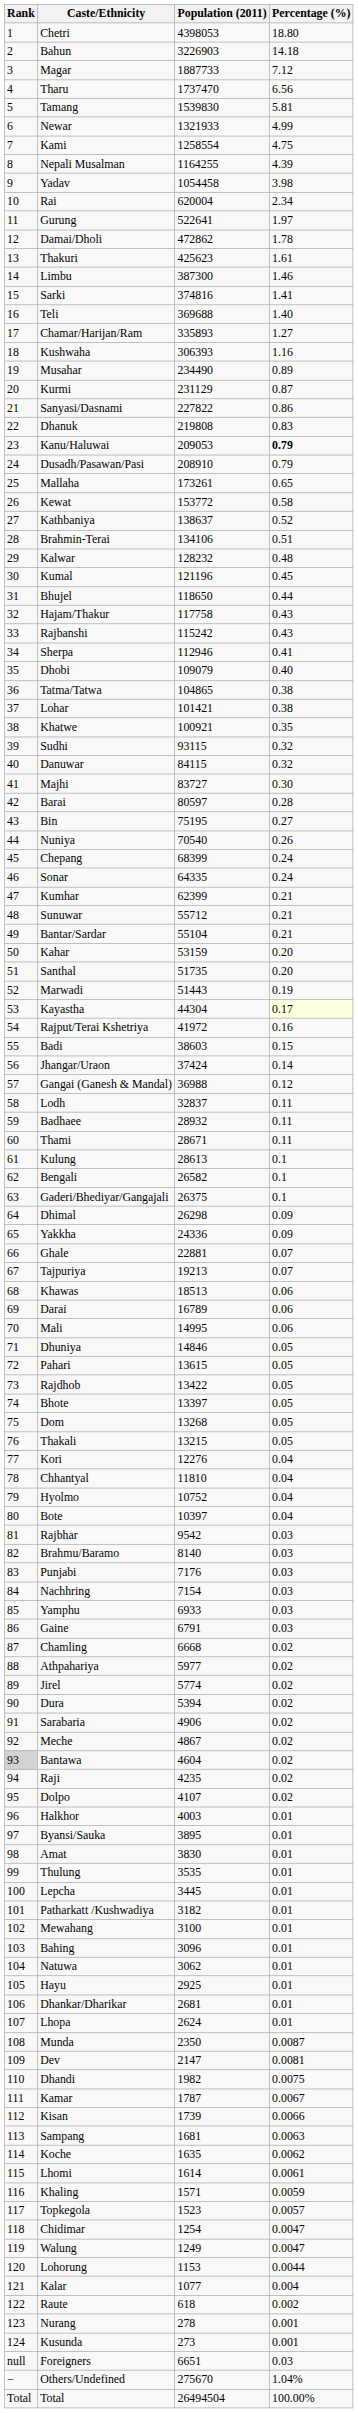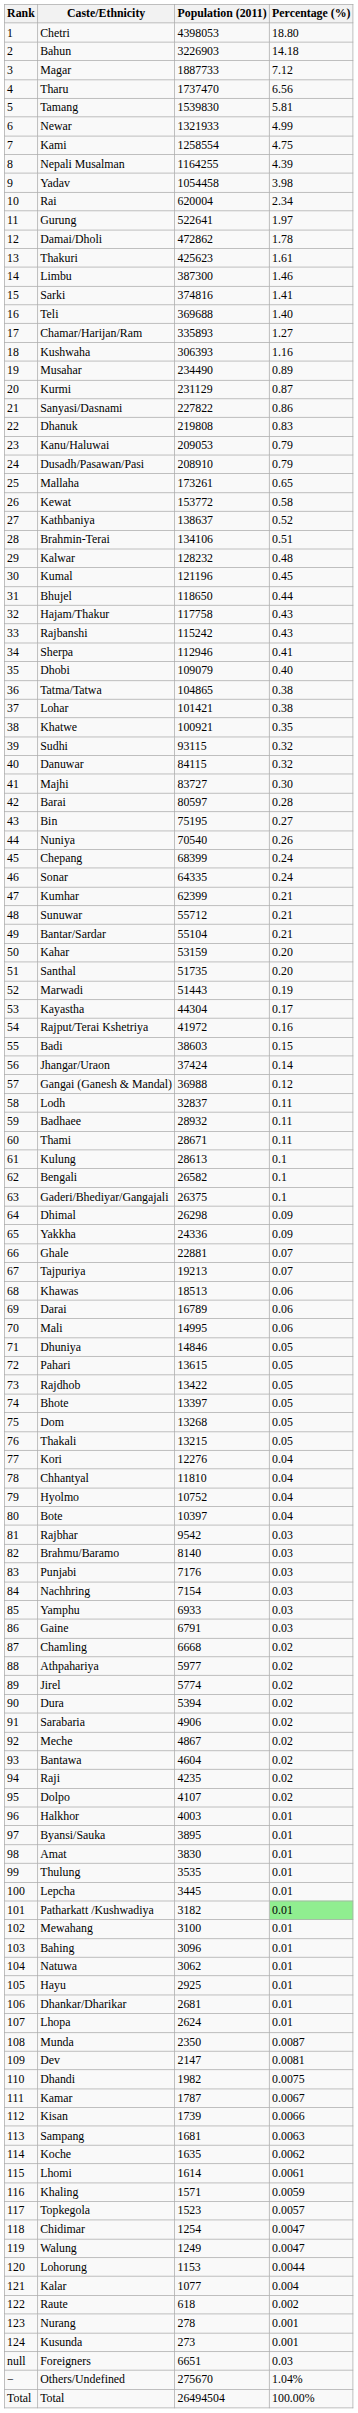(282, 445) bold -> (282, 445) normal
(282, 1009) lightyellow background -> (282, 1009) no background
(13, 1760) lightgrey background -> (13, 1760) no background
(282, 1910) no background -> (282, 1910) lightgreen background
